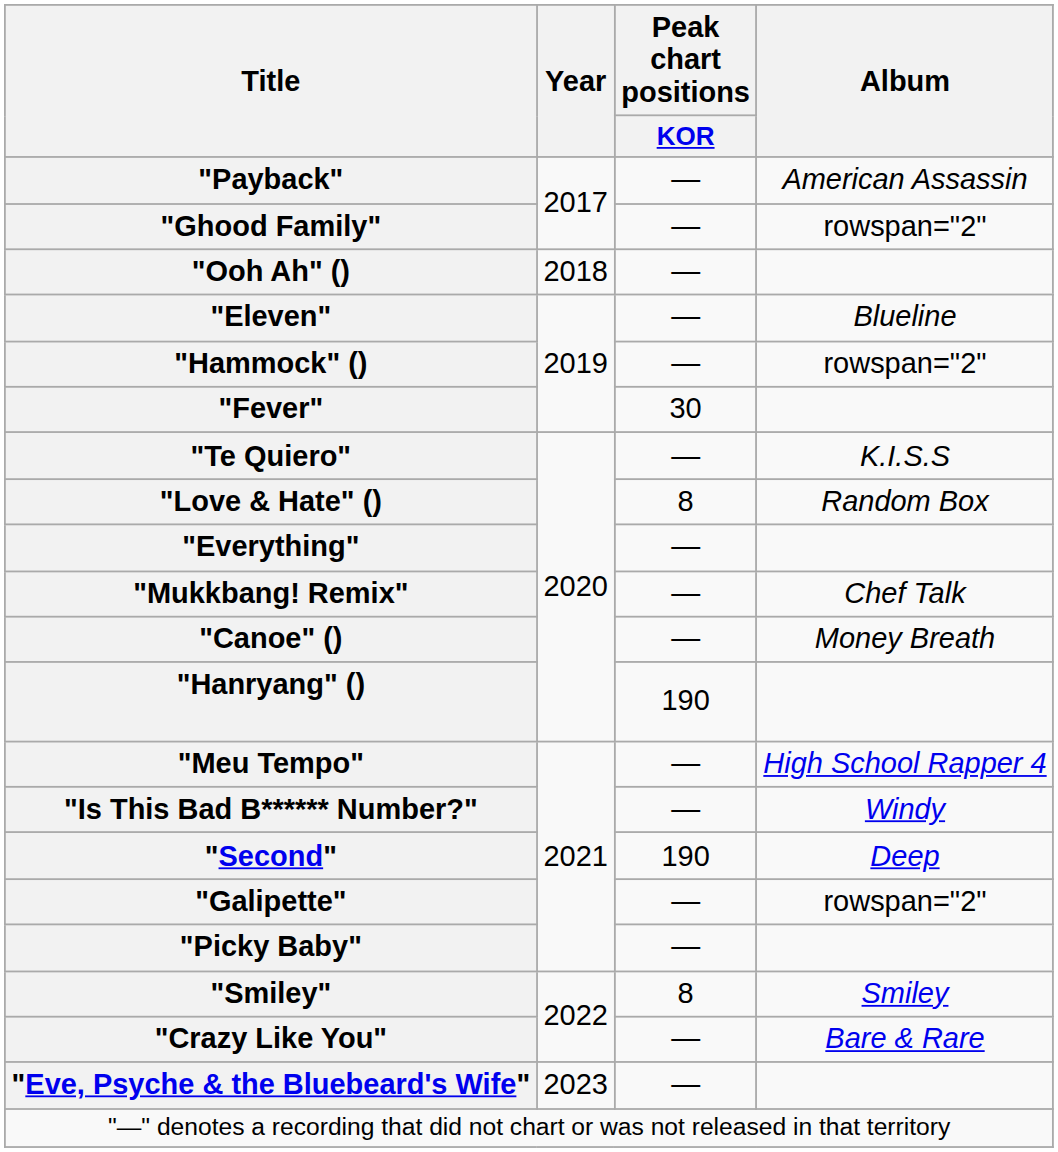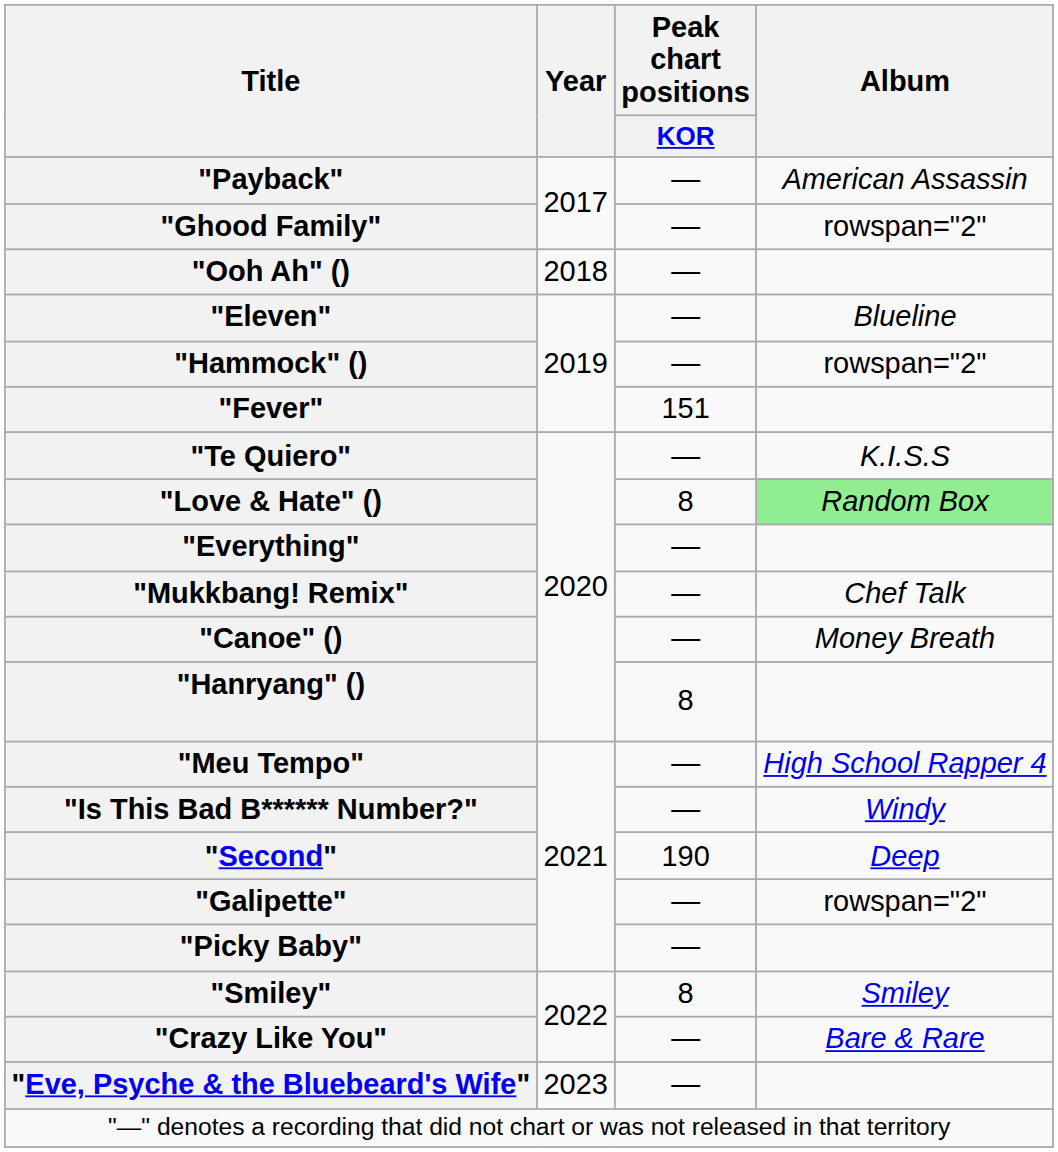(686, 409) 30 -> (686, 409) 151
(905, 501) no background -> (905, 501) lightgreen background
(686, 701) 190 -> (686, 701) 8
